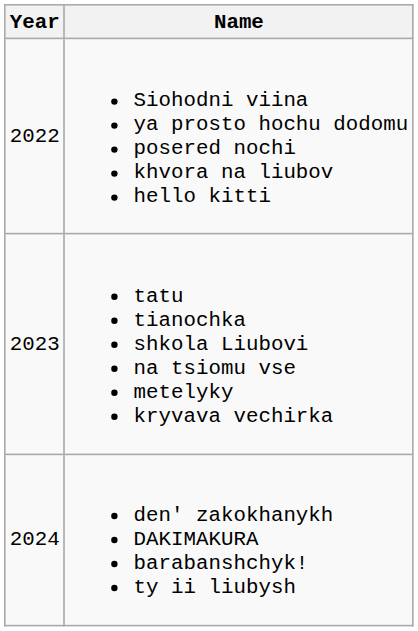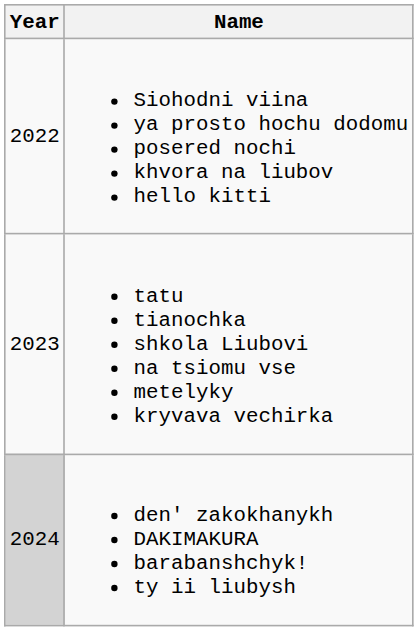(35, 539) no background -> (35, 539) lightgrey background
